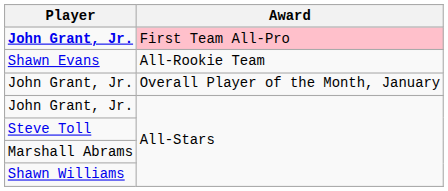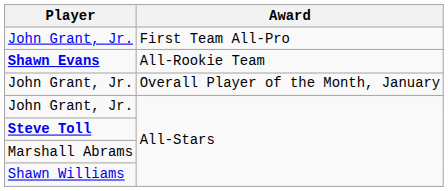(70, 39) bold -> (70, 39) normal
(215, 39) pink background -> (215, 39) no background
(54, 61) normal -> (54, 61) bold
(50, 129) normal -> (50, 129) bold
